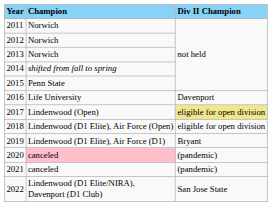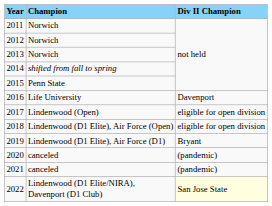(221, 111) khaki background -> (221, 111) no background
(43, 154) pink background -> (43, 154) no background
(202, 188) no background -> (202, 188) lightyellow background
